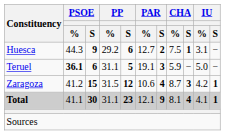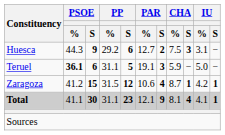(189, 50) 1 -> (189, 50) 3
(189, 84) 3 -> (189, 84) 1
